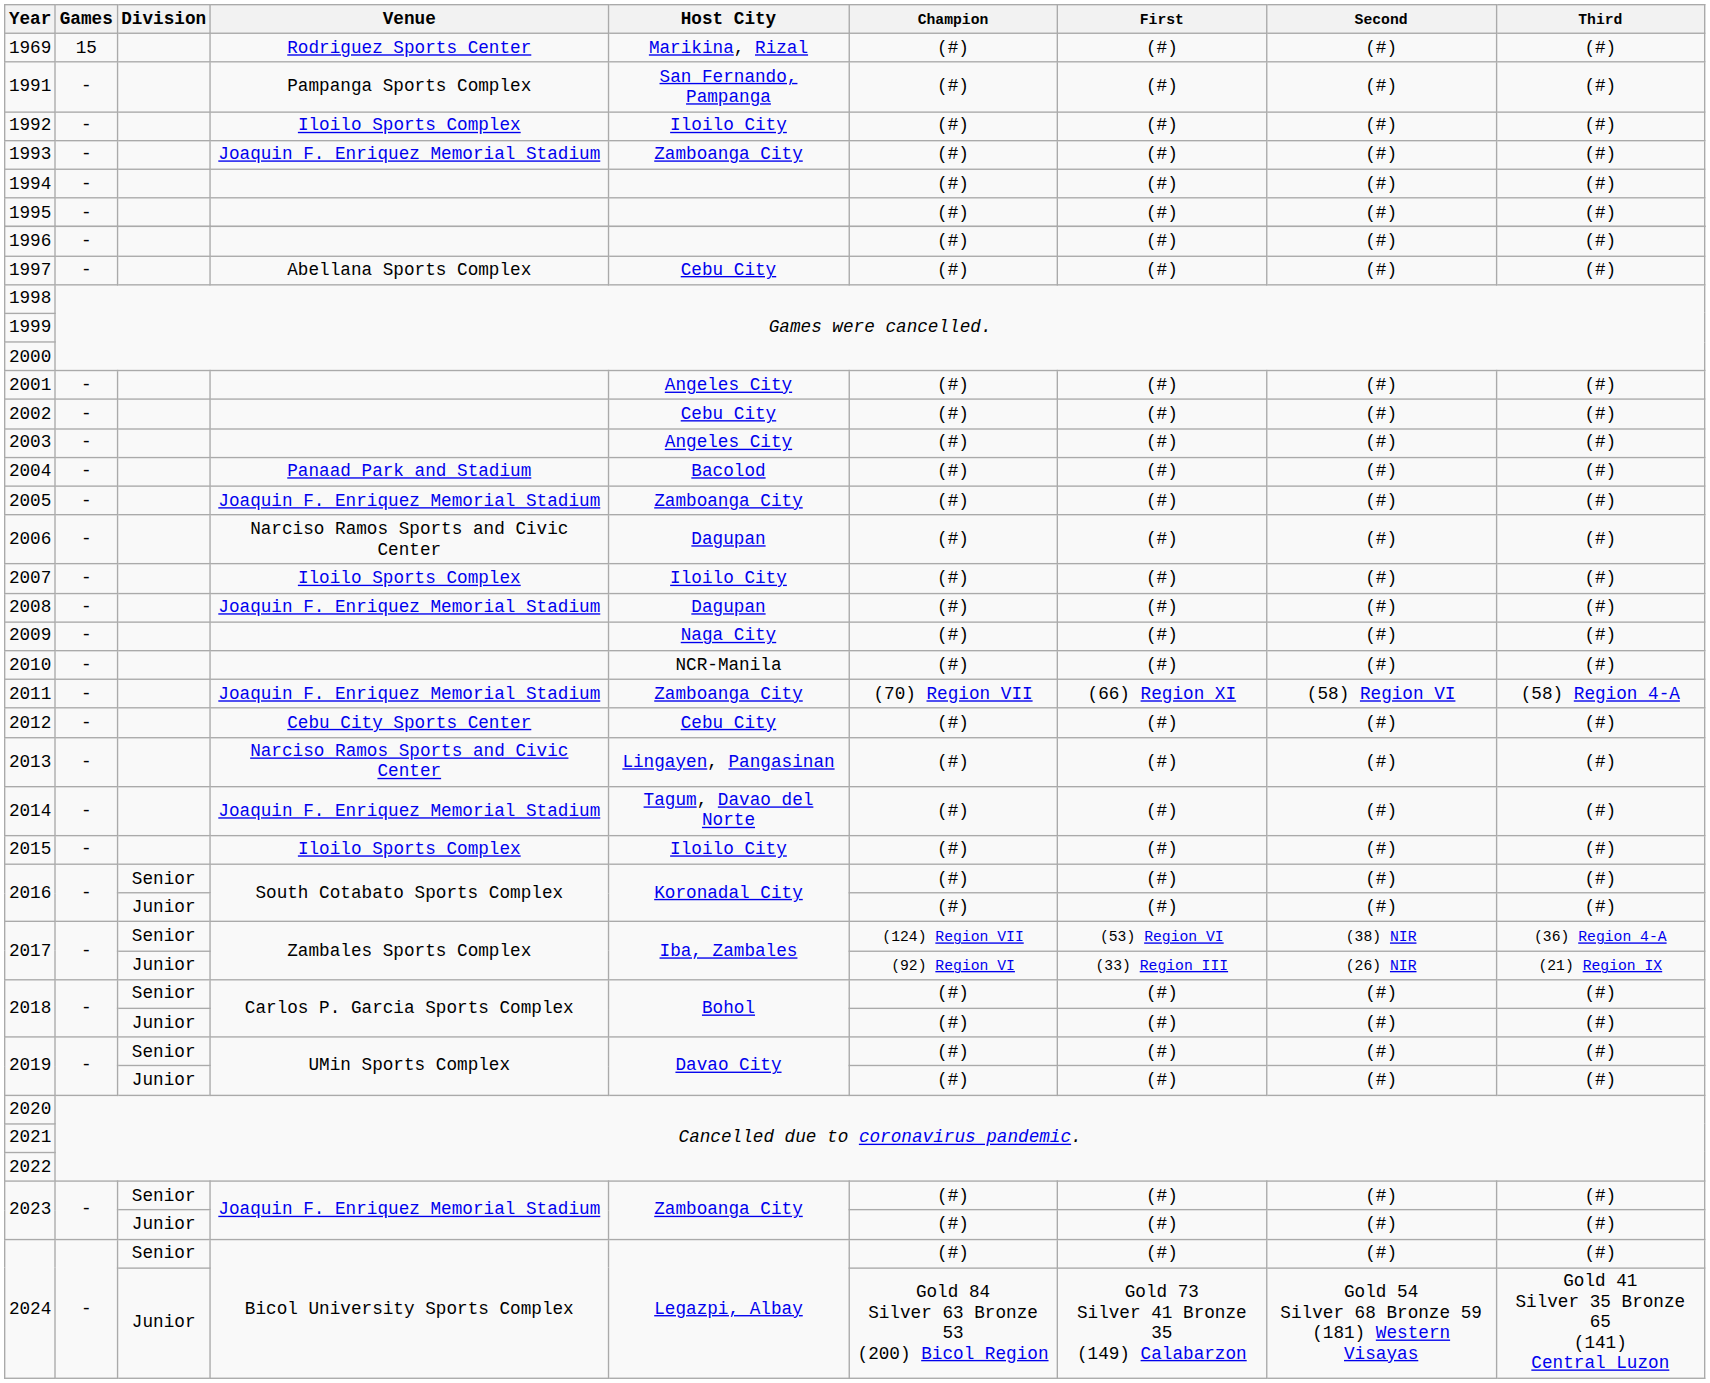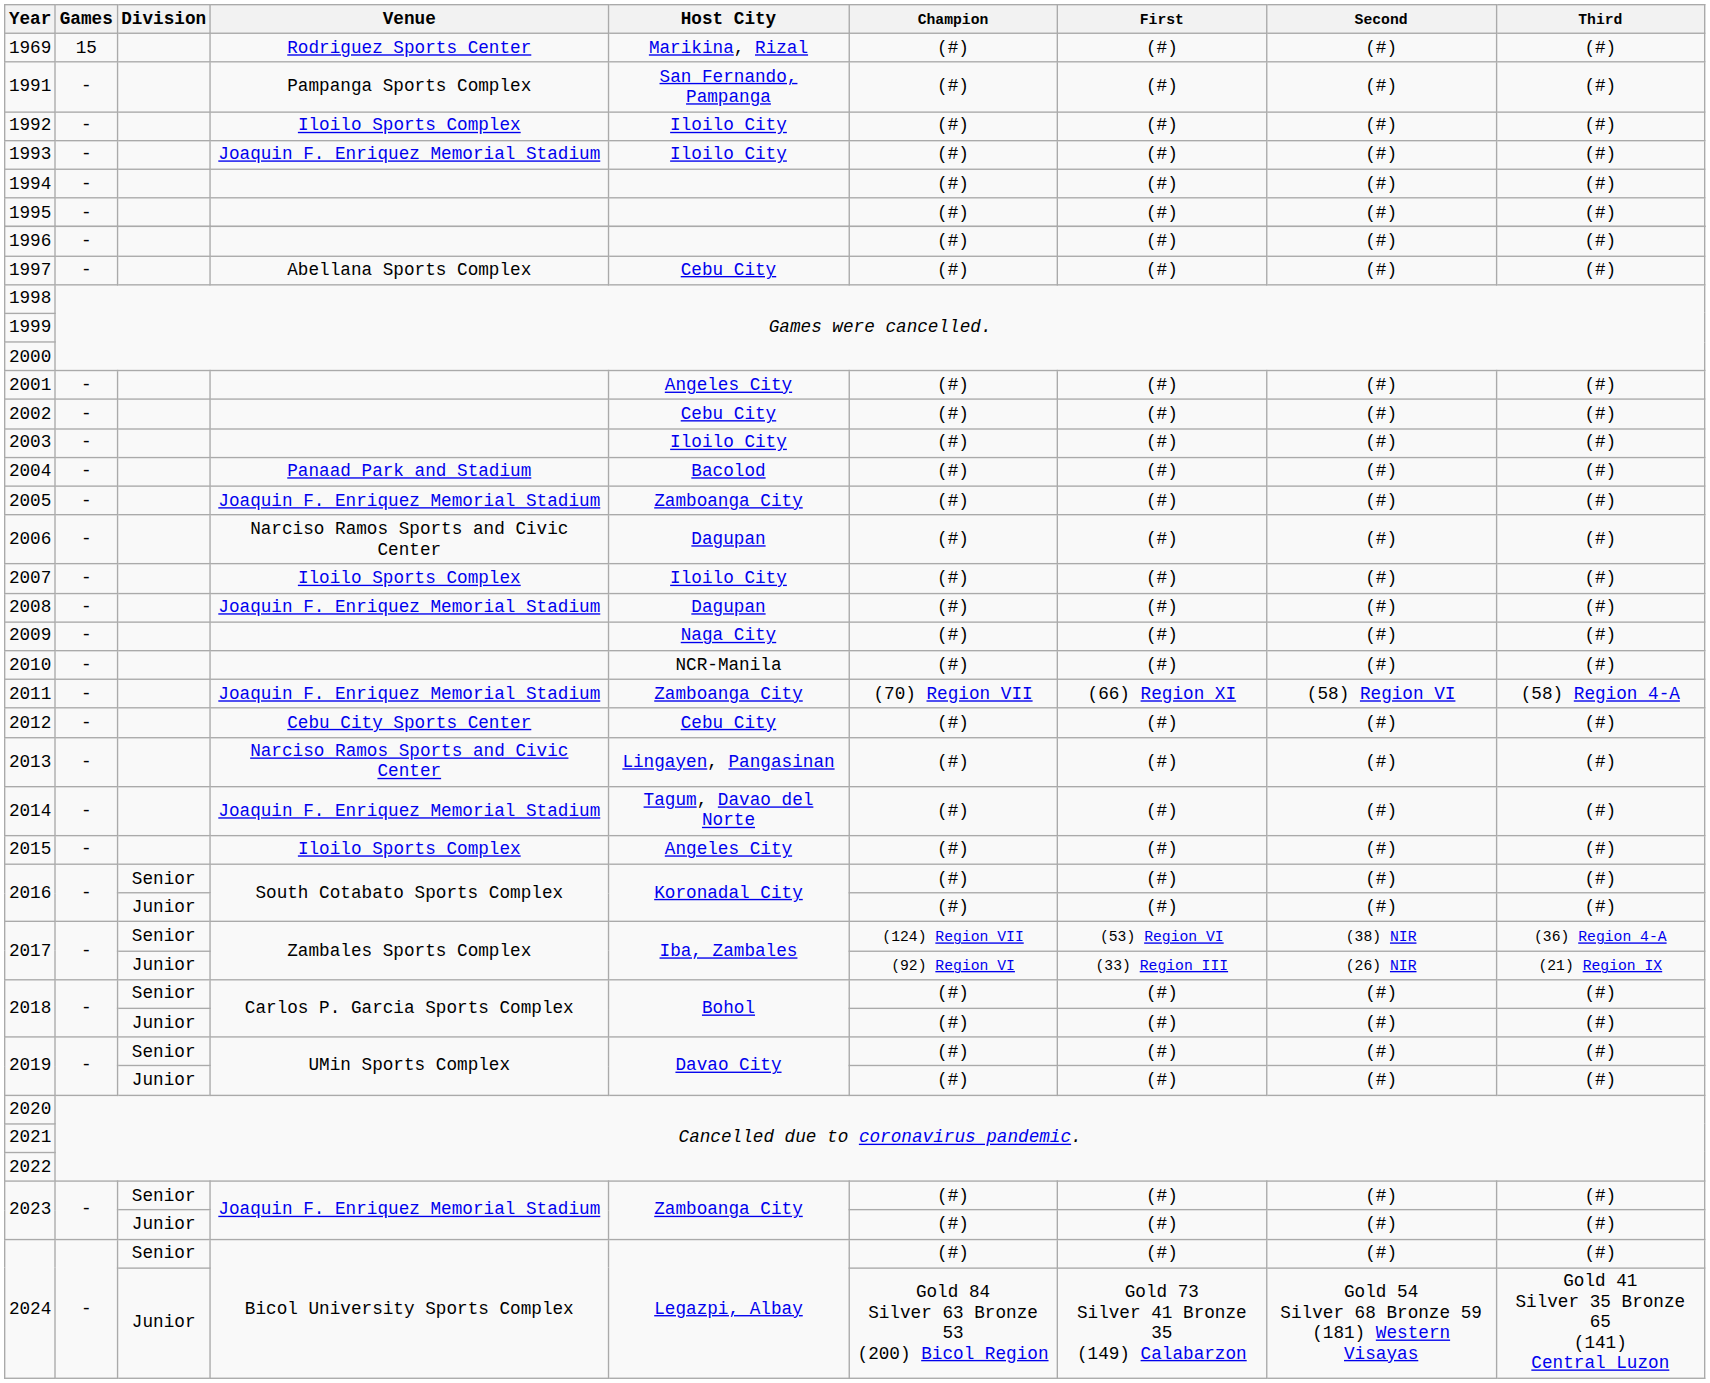(728, 155) Zamboanga City -> (728, 155) Iloilo City
(728, 443) Angeles City -> (728, 443) Iloilo City
(728, 850) Iloilo City -> (728, 850) Angeles City
